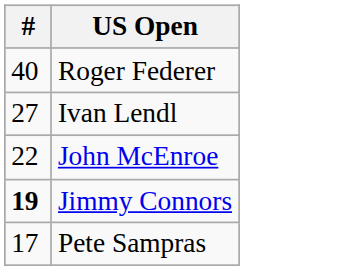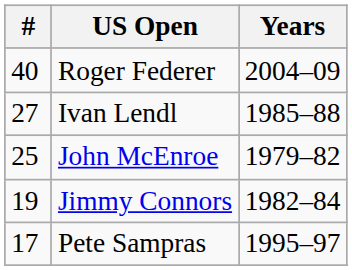+ column: (293, 26)
(25, 156) 22 -> (25, 156) 25
(25, 200) bold -> (25, 200) normal
